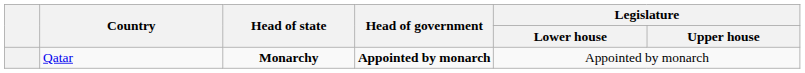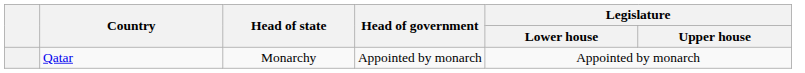(289, 57) bold -> (289, 57) normal
(424, 57) bold -> (420, 57) normal
